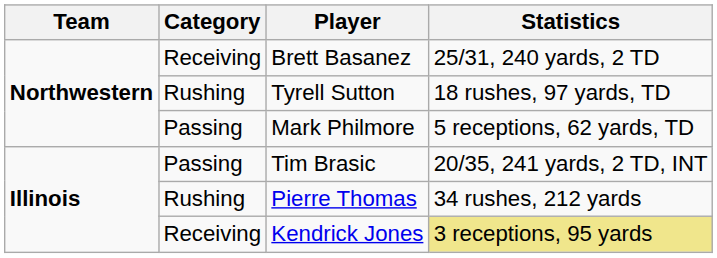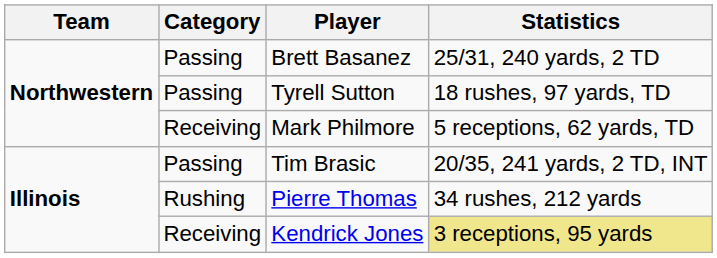(212, 57) Receiving -> (203, 57) Passing
(204, 92) Rushing -> (203, 92) Passing
(203, 128) Passing -> (212, 128) Receiving
